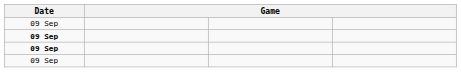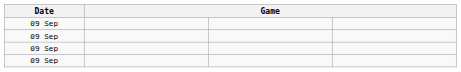(44, 36) bold -> (44, 36) normal
(44, 48) bold -> (44, 48) normal
